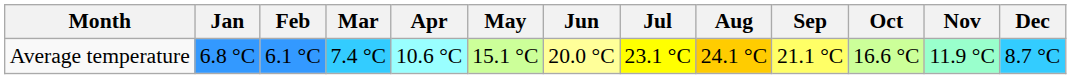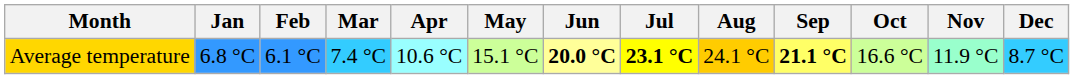(100, 55) no background -> (100, 55) gold background
(581, 55) normal -> (582, 55) bold
(658, 55) normal -> (659, 55) bold
(810, 55) normal -> (813, 55) bold
